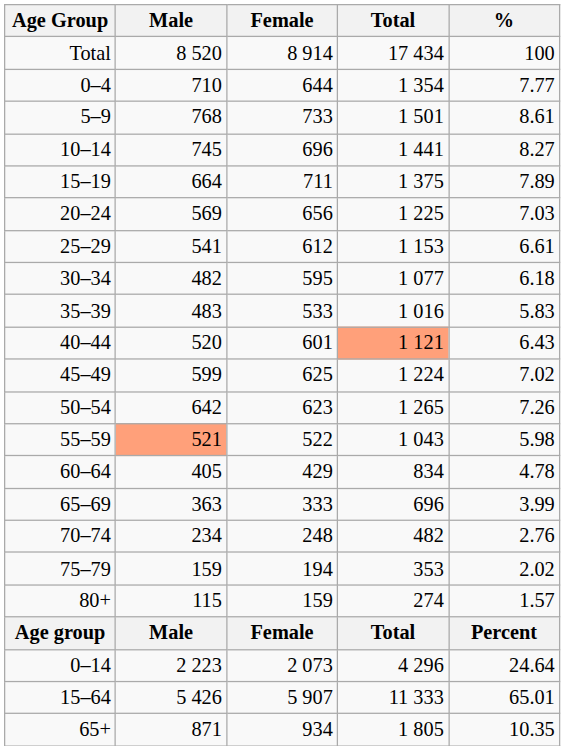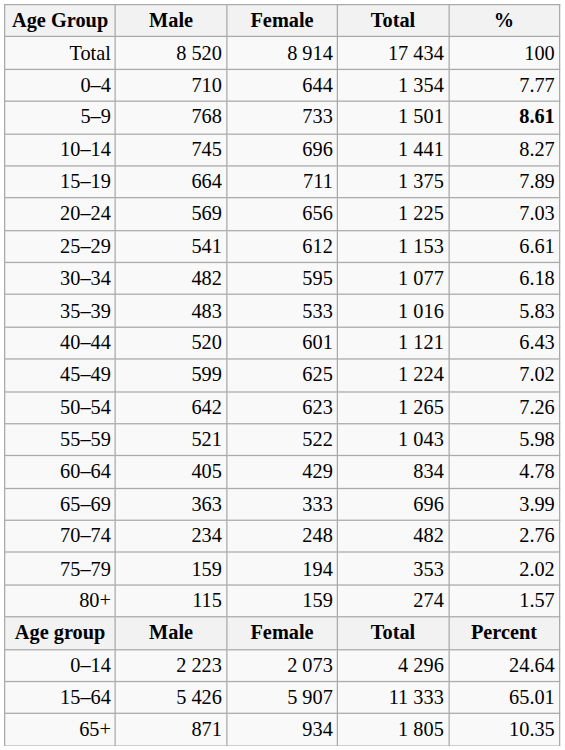(537, 117) normal -> (537, 117) bold
(421, 342) lightsalmon background -> (421, 342) no background
(207, 439) lightsalmon background -> (207, 439) no background
